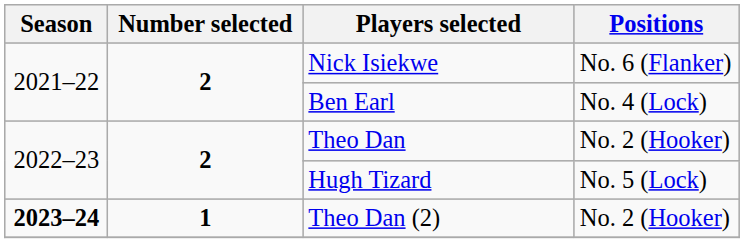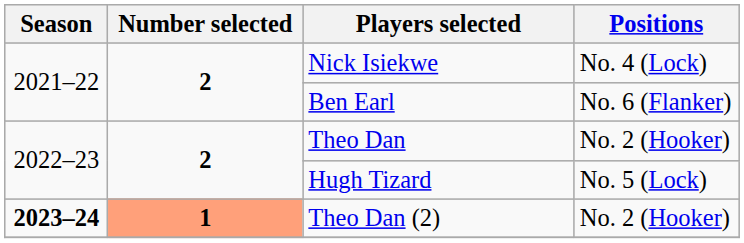(656, 62) No. 6 (Flanker) -> (643, 62) No. 4 (Lock)
(643, 101) No. 4 (Lock) -> (656, 101) No. 6 (Flanker)
(205, 218) no background -> (205, 218) lightsalmon background
